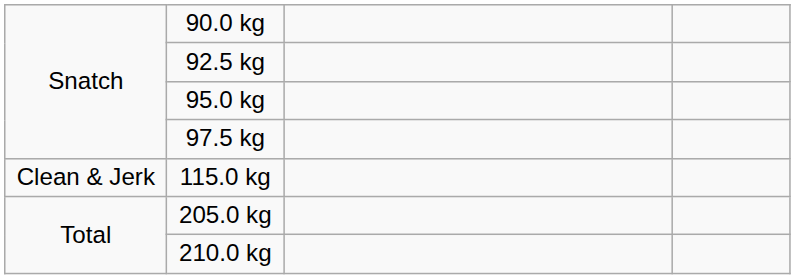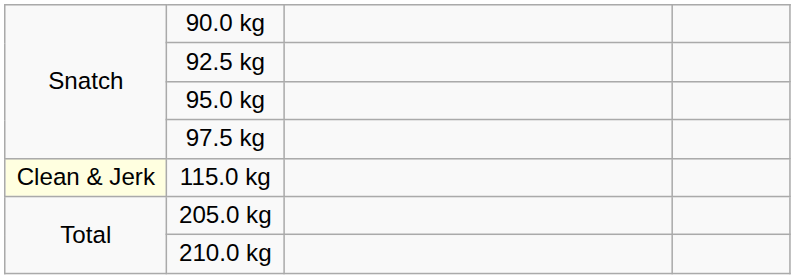(86, 176) no background -> (86, 176) lightyellow background
